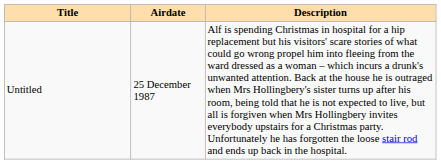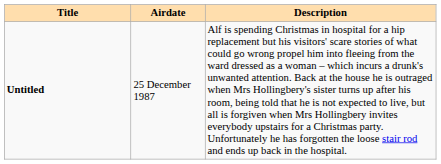(24, 90) normal -> (26, 90) bold
